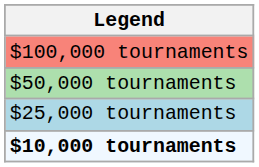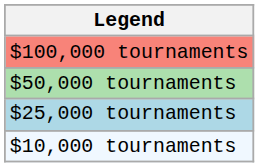(123, 146) bold -> (123, 146) normal
